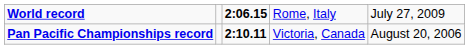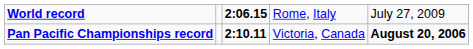(416, 34) normal -> (418, 34) bold
